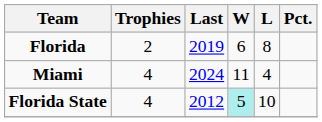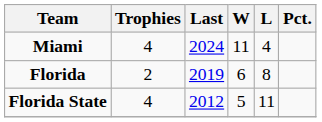rows swapped: (58, 74) <-> (58, 46)
(241, 102) paleturquoise background -> (241, 102) no background
(267, 102) 10 -> (266, 102) 11
